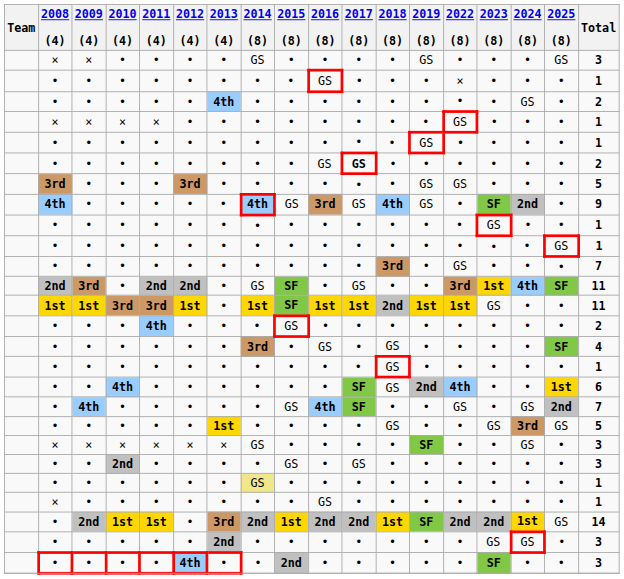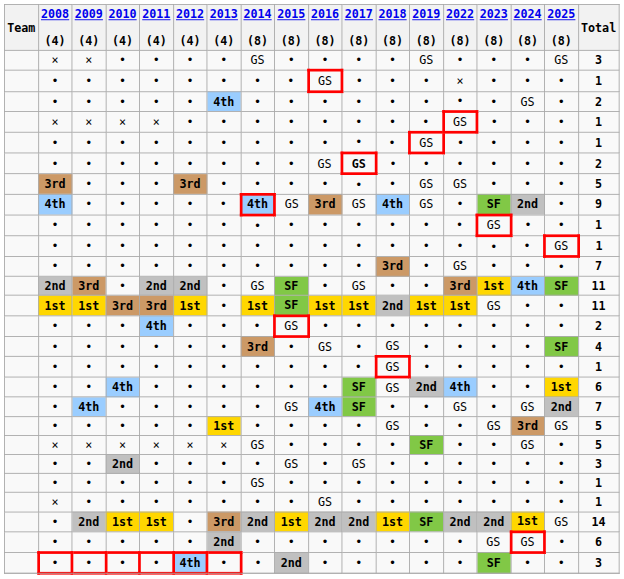(599, 445) 3 -> (599, 445) 5
(258, 483) khaki background -> (258, 483) no background
(599, 542) 3 -> (599, 542) 6
